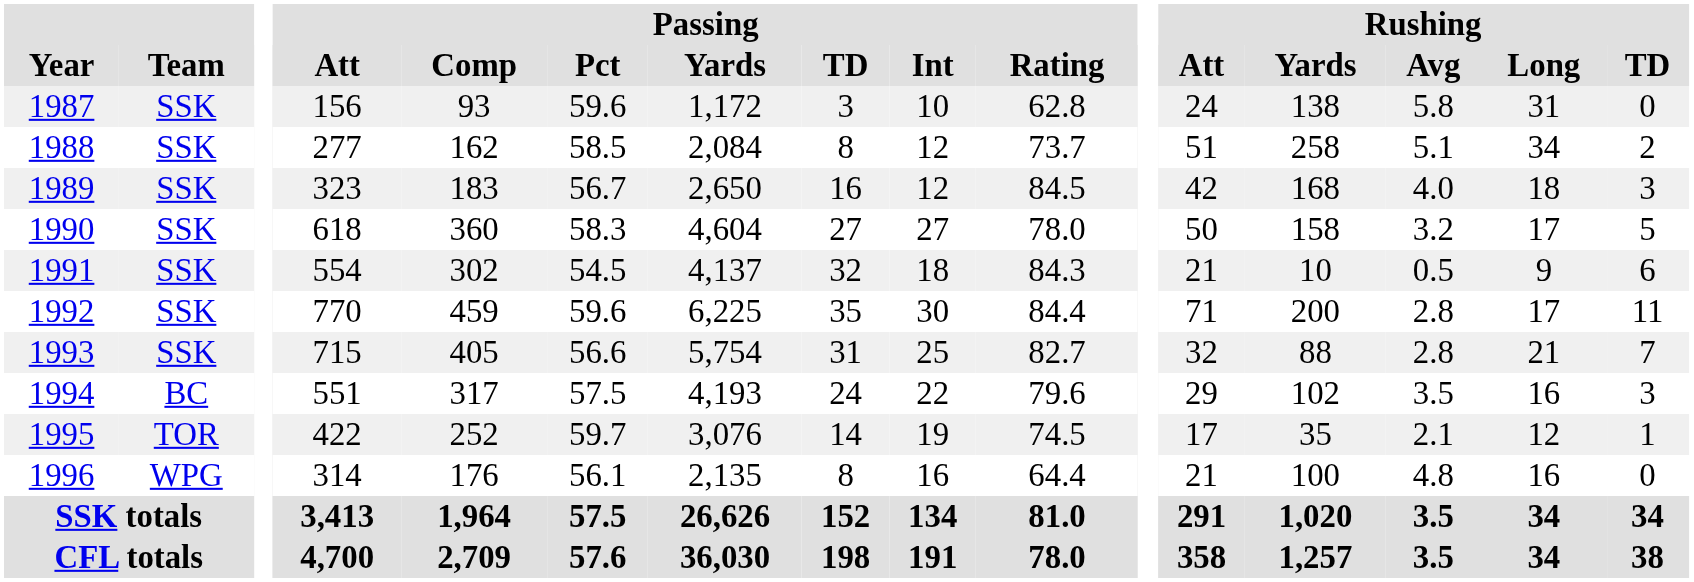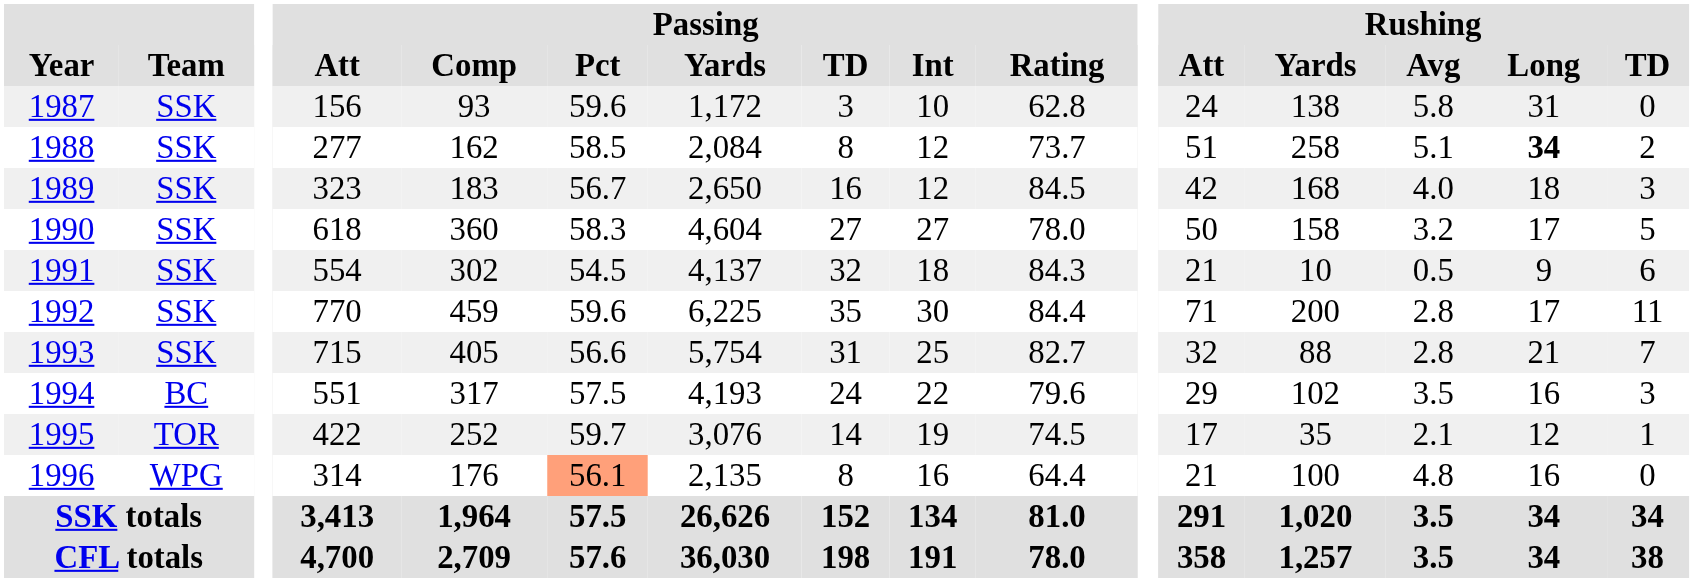(1544, 146) normal -> (1544, 146) bold
(598, 474) no background -> (598, 474) lightsalmon background
